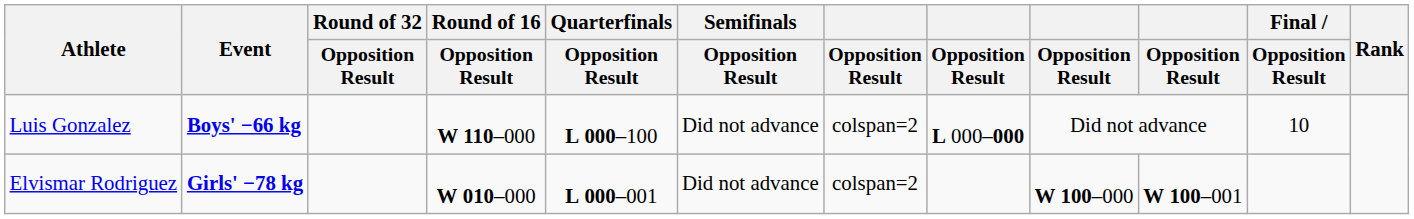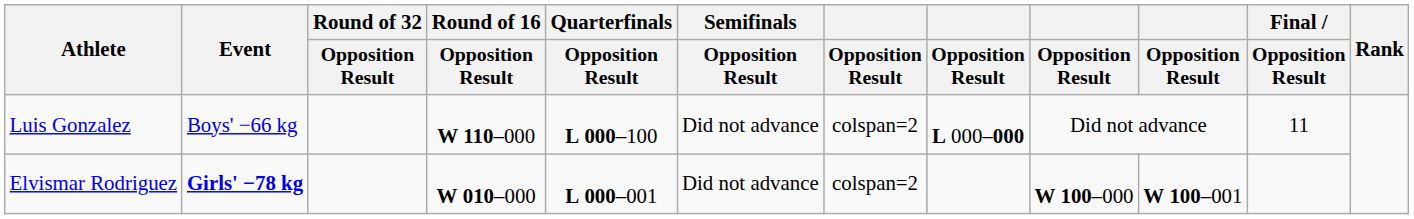(244, 124) bold -> (242, 124) normal
(1299, 124) 10 -> (1299, 124) 11
